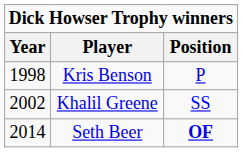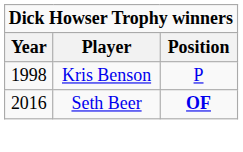- row: (107, 103)
(28, 132) 2014 -> (29, 103) 2016
